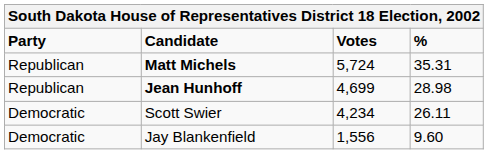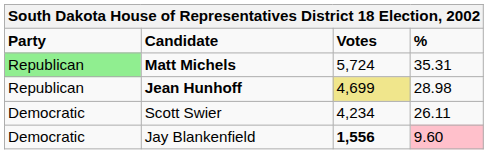(46, 64) no background -> (46, 64) lightgreen background
(356, 88) no background -> (356, 88) khaki background
(356, 137) normal -> (356, 137) bold
(428, 137) no background -> (428, 137) pink background
